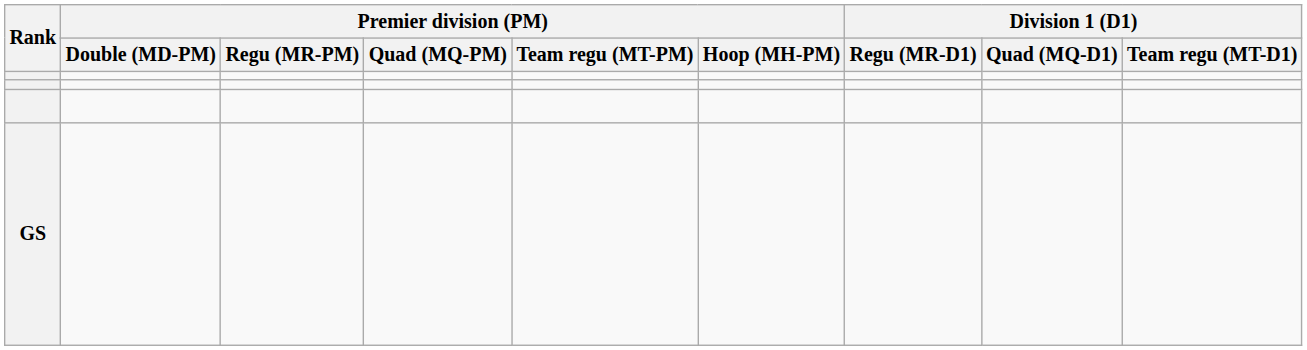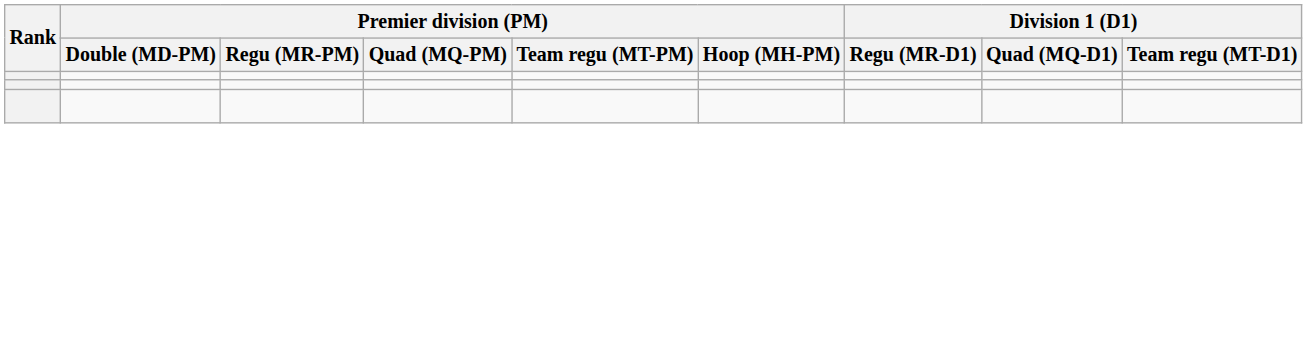- row: (33, 233)
